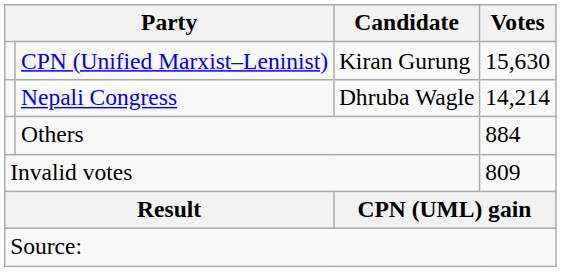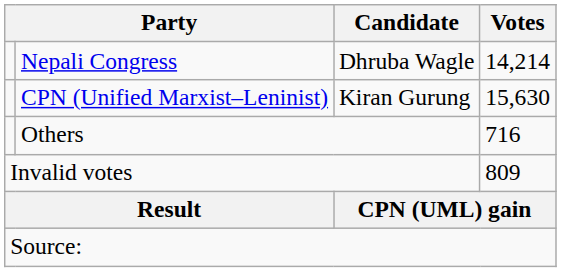rows swapped: (175, 60) <-> (99, 97)
(503, 135) 884 -> (503, 135) 716
